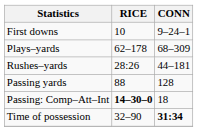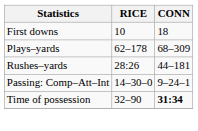(174, 31) 9–24–1 -> (163, 31) 18
- row: (37, 83)
(133, 100) bold -> (133, 83) normal
(163, 100) 18 -> (174, 83) 9–24–1
